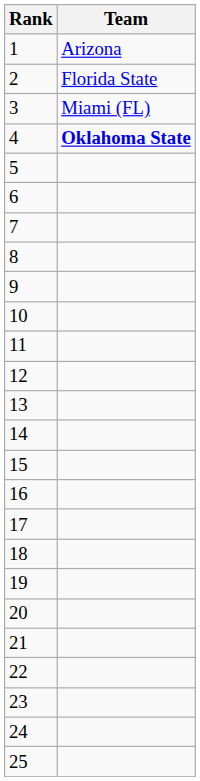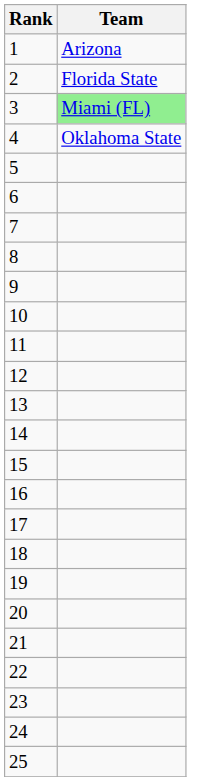(106, 108) no background -> (106, 108) lightgreen background
(126, 138) bold -> (121, 138) normal
